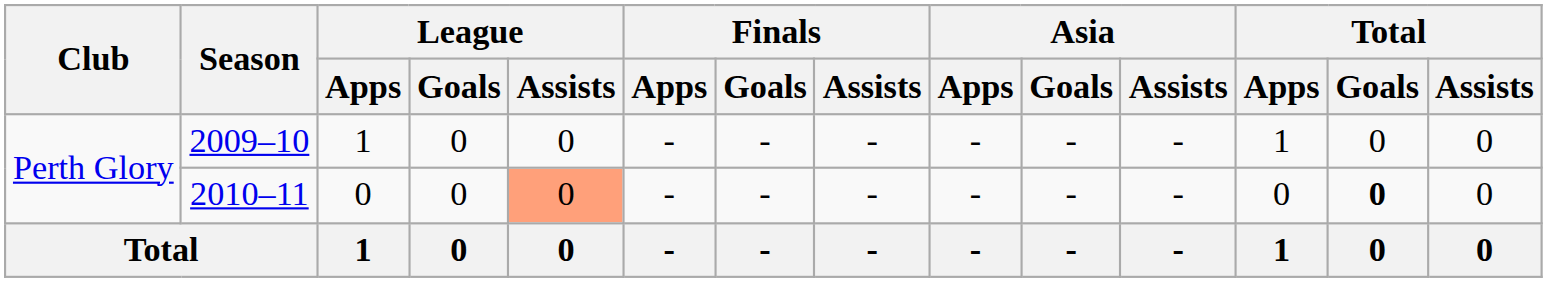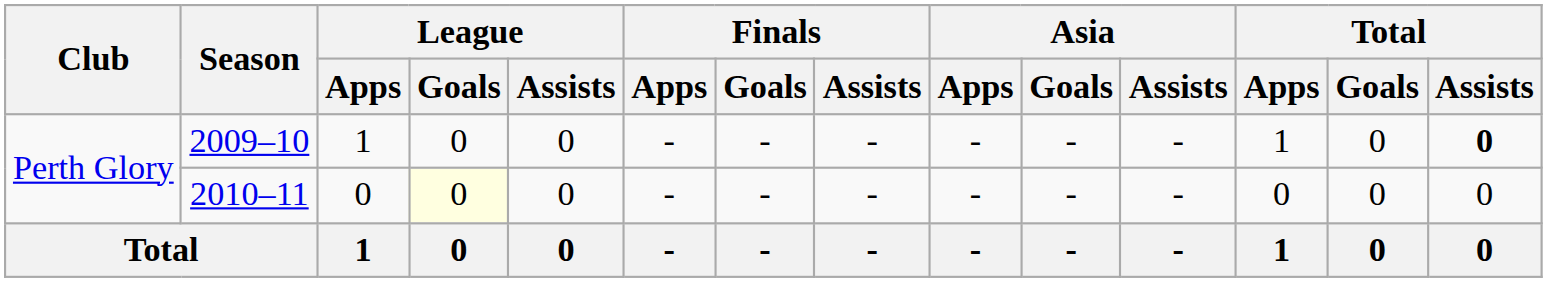(1484, 140) normal -> (1484, 140) bold
(459, 194) no background -> (459, 194) lightyellow background
(566, 194) lightsalmon background -> (566, 194) no background
(1377, 194) bold -> (1377, 194) normal
